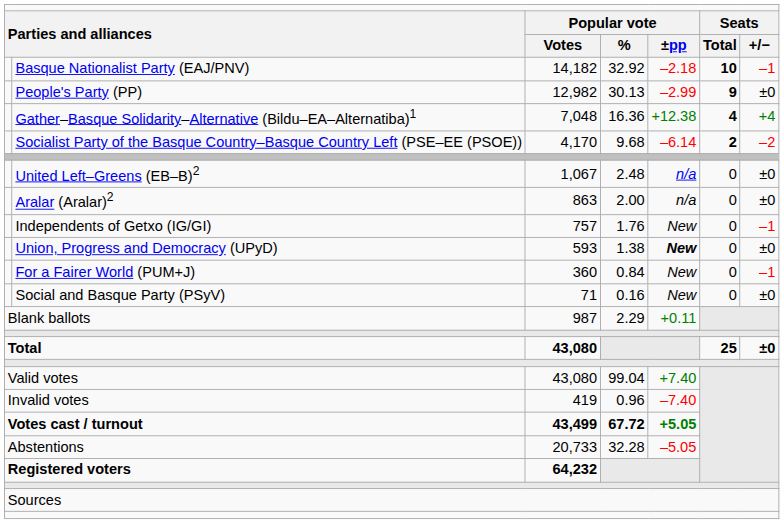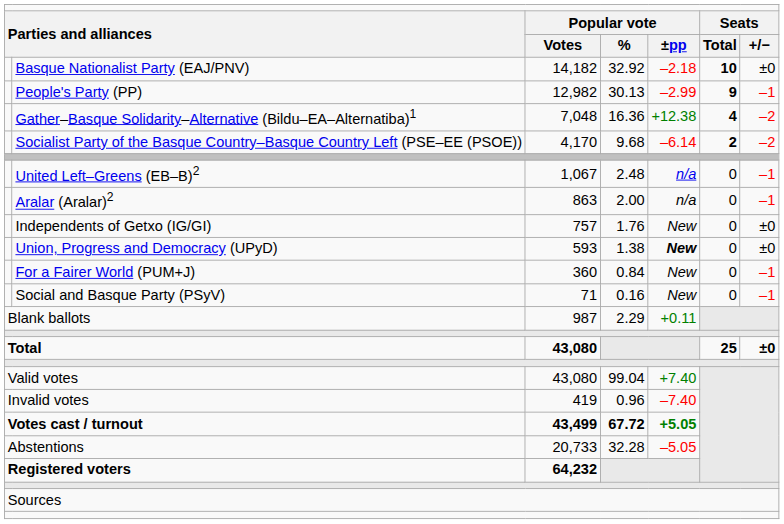(767, 68) –1 -> (767, 68) ±0
(767, 92) ±0 -> (767, 92) –1
(767, 117) +4 -> (767, 117) –2
(767, 173) ±0 -> (767, 173) –1
(767, 200) ±0 -> (767, 200) –1
(767, 226) –1 -> (767, 226) ±0
(767, 295) ±0 -> (767, 295) –1
